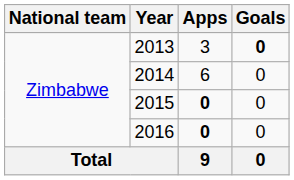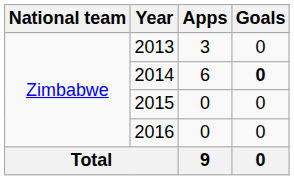(261, 47) bold -> (261, 47) normal
(261, 75) normal -> (261, 75) bold
(205, 103) bold -> (205, 103) normal
(205, 132) bold -> (205, 132) normal
